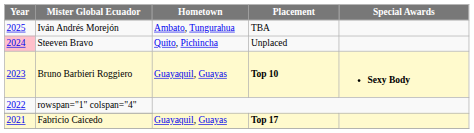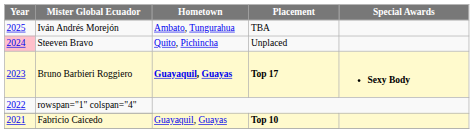(190, 74) normal -> (193, 74) bold
(265, 74) Top 10 -> (265, 74) Top 17
(265, 121) Top 17 -> (265, 121) Top 10
